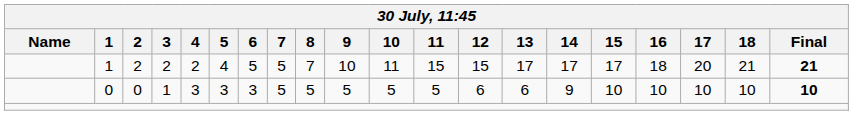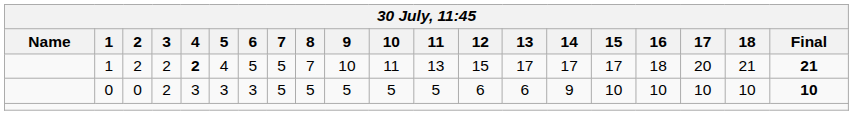(195, 66) normal -> (195, 66) bold
(436, 66) 15 -> (436, 66) 13
(166, 90) 1 -> (166, 90) 2
